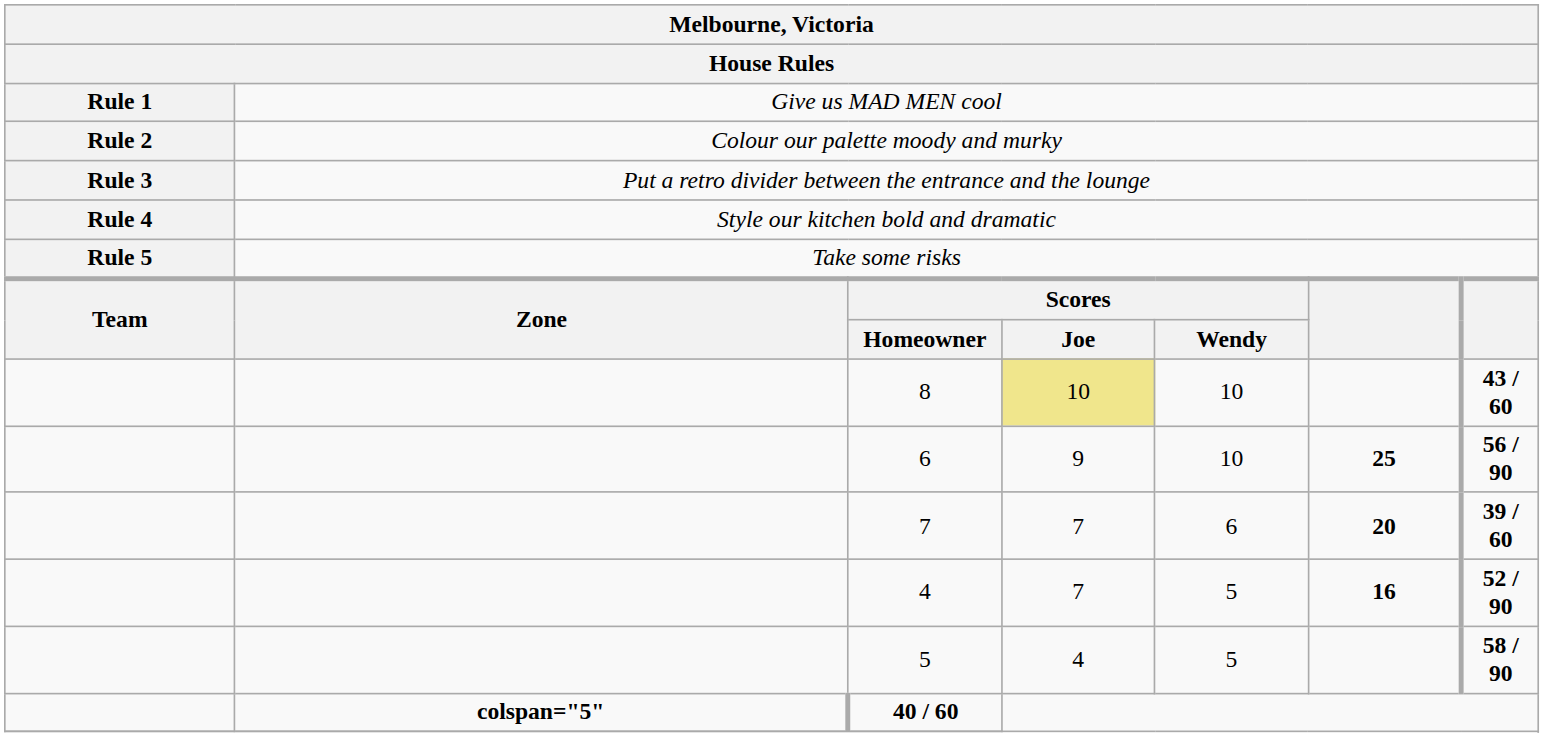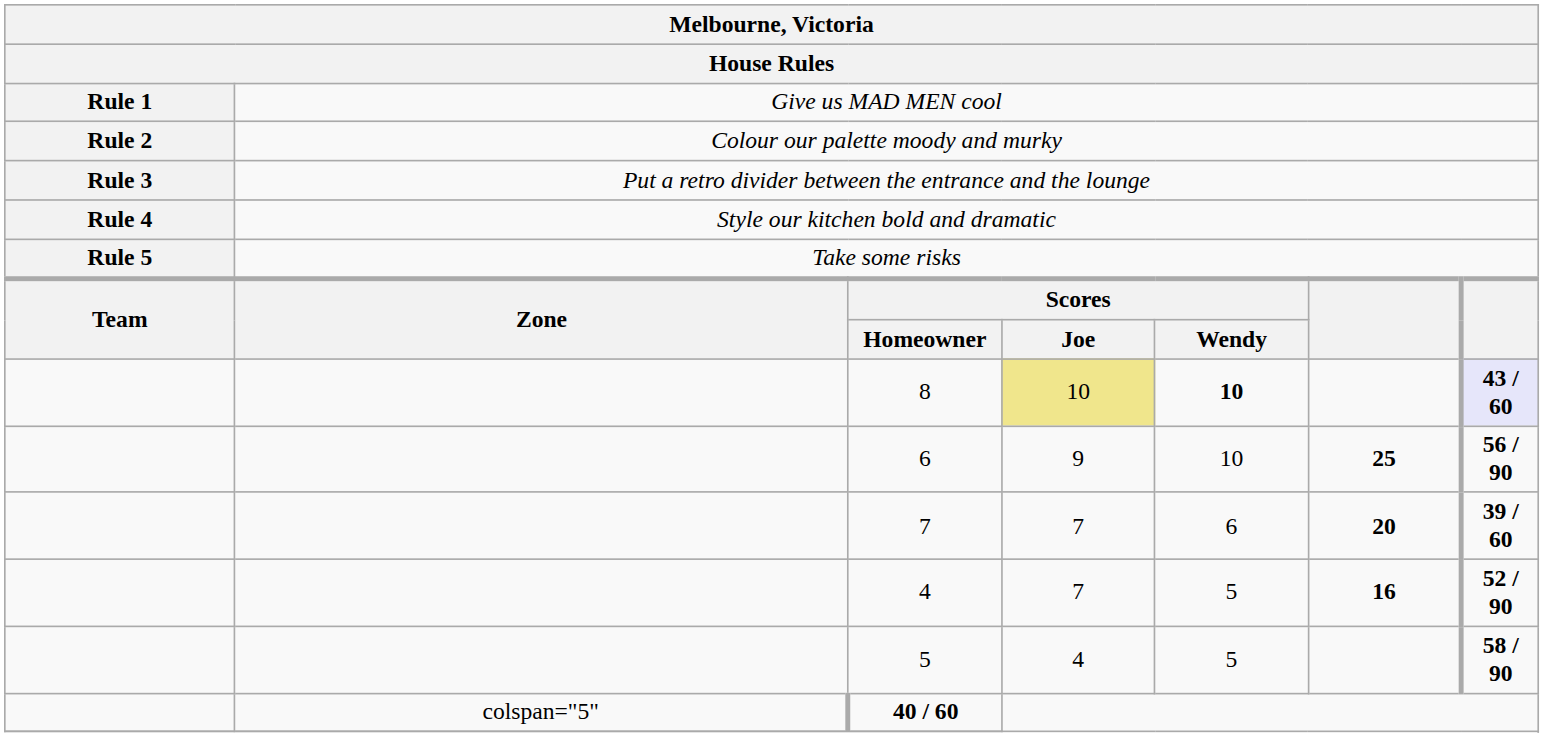(1232, 392) normal -> (1232, 392) bold
(1501, 392) no background -> (1501, 392) lavender background
(541, 712) bold -> (541, 712) normal
